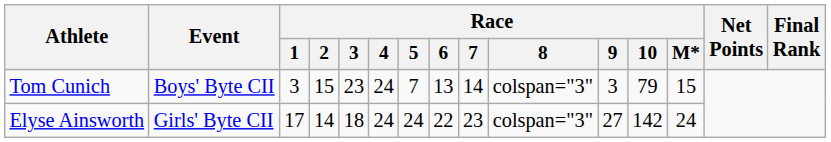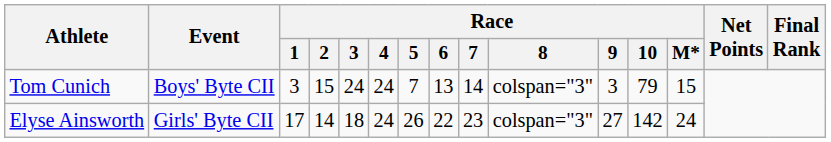(354, 86) 23 -> (354, 86) 24
(414, 120) 24 -> (414, 120) 26
